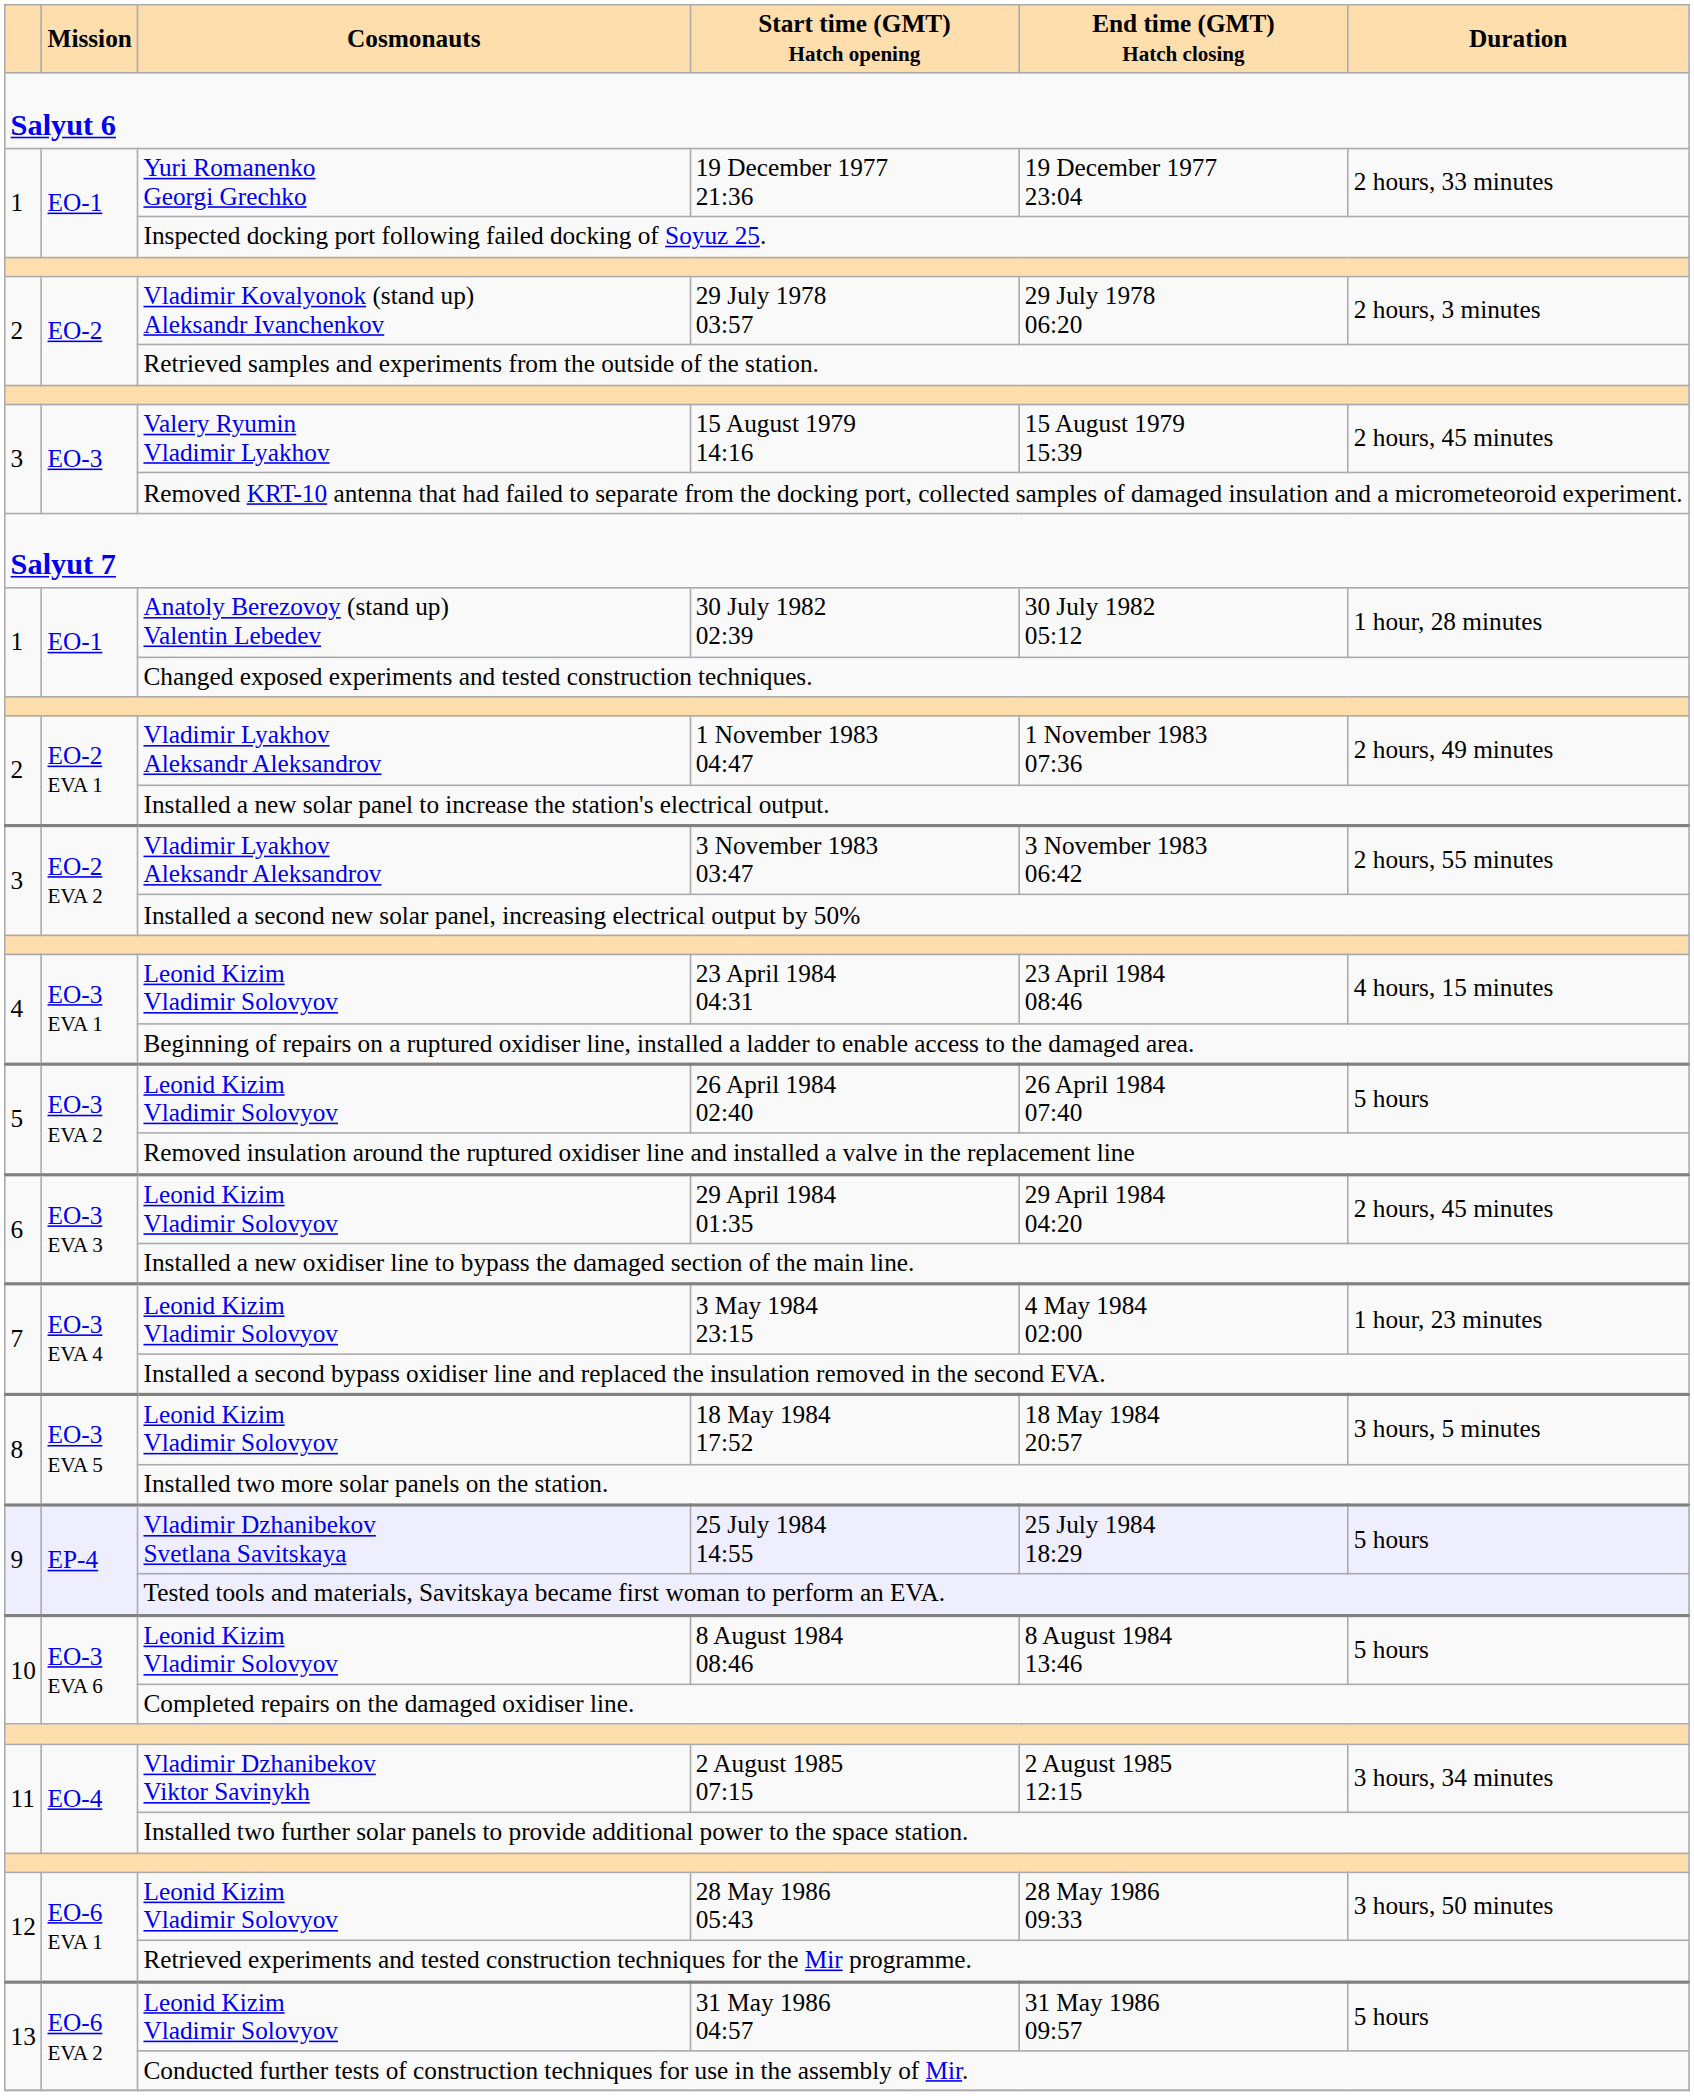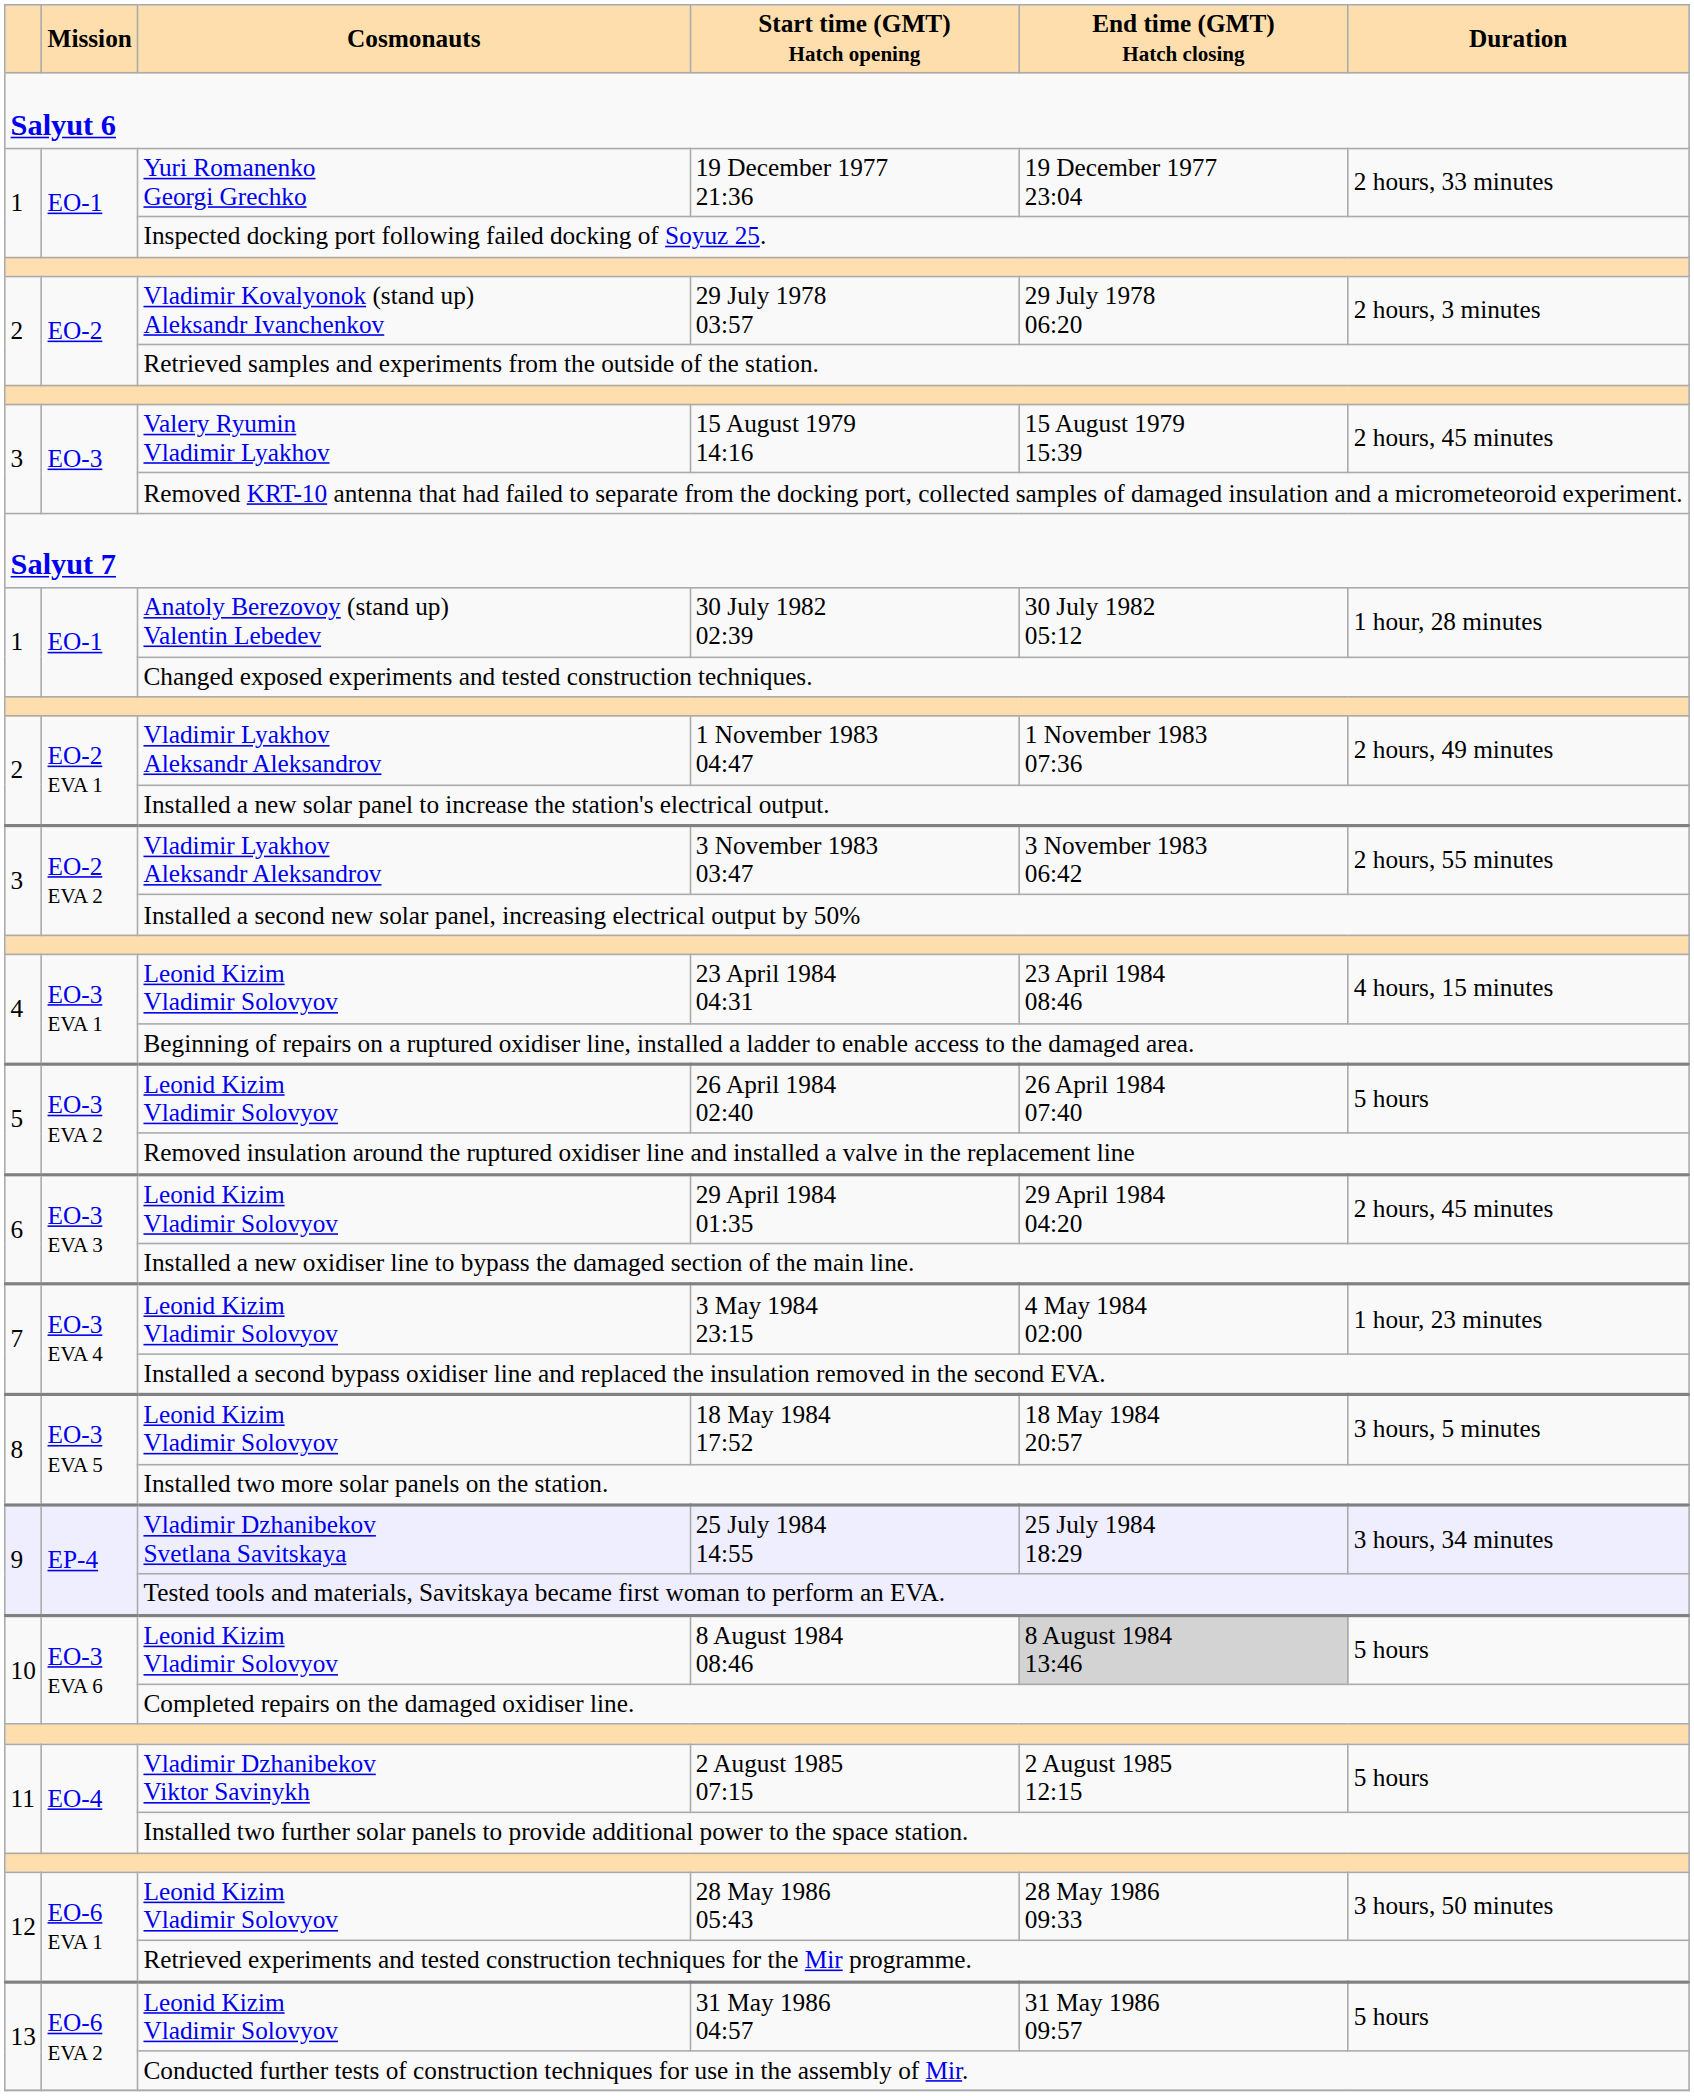(1391, 1539) 5 hours -> (1454, 1539) 3 hours, 34 minutes
(1098, 1649) no background -> (1098, 1649) lightgrey background
(1454, 1777) 3 hours, 34 minutes -> (1391, 1777) 5 hours
